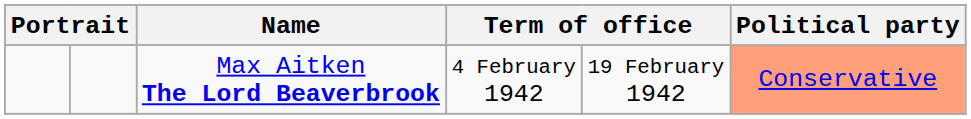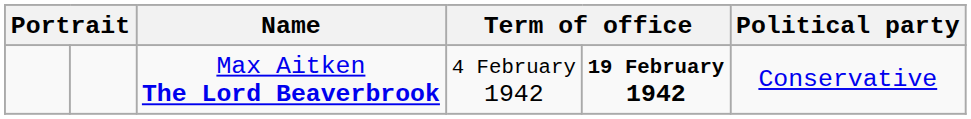(656, 82) normal -> (656, 80) bold
(848, 80) lightsalmon background -> (848, 80) no background
